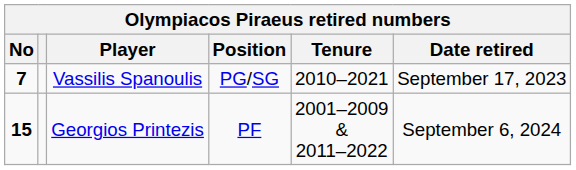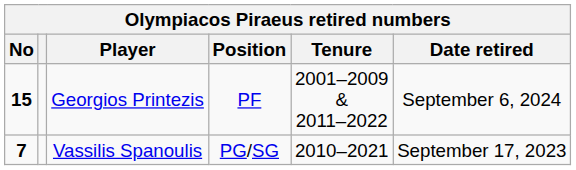rows swapped: (128, 79) <-> (128, 129)
